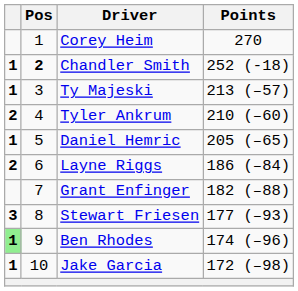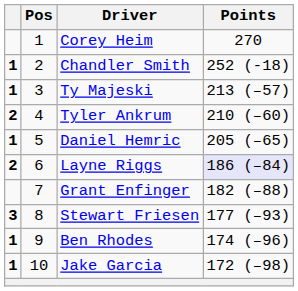(39, 67) bold -> (39, 67) normal
(248, 167) no background -> (248, 167) lavender background
(13, 242) lightgreen background -> (13, 242) no background
